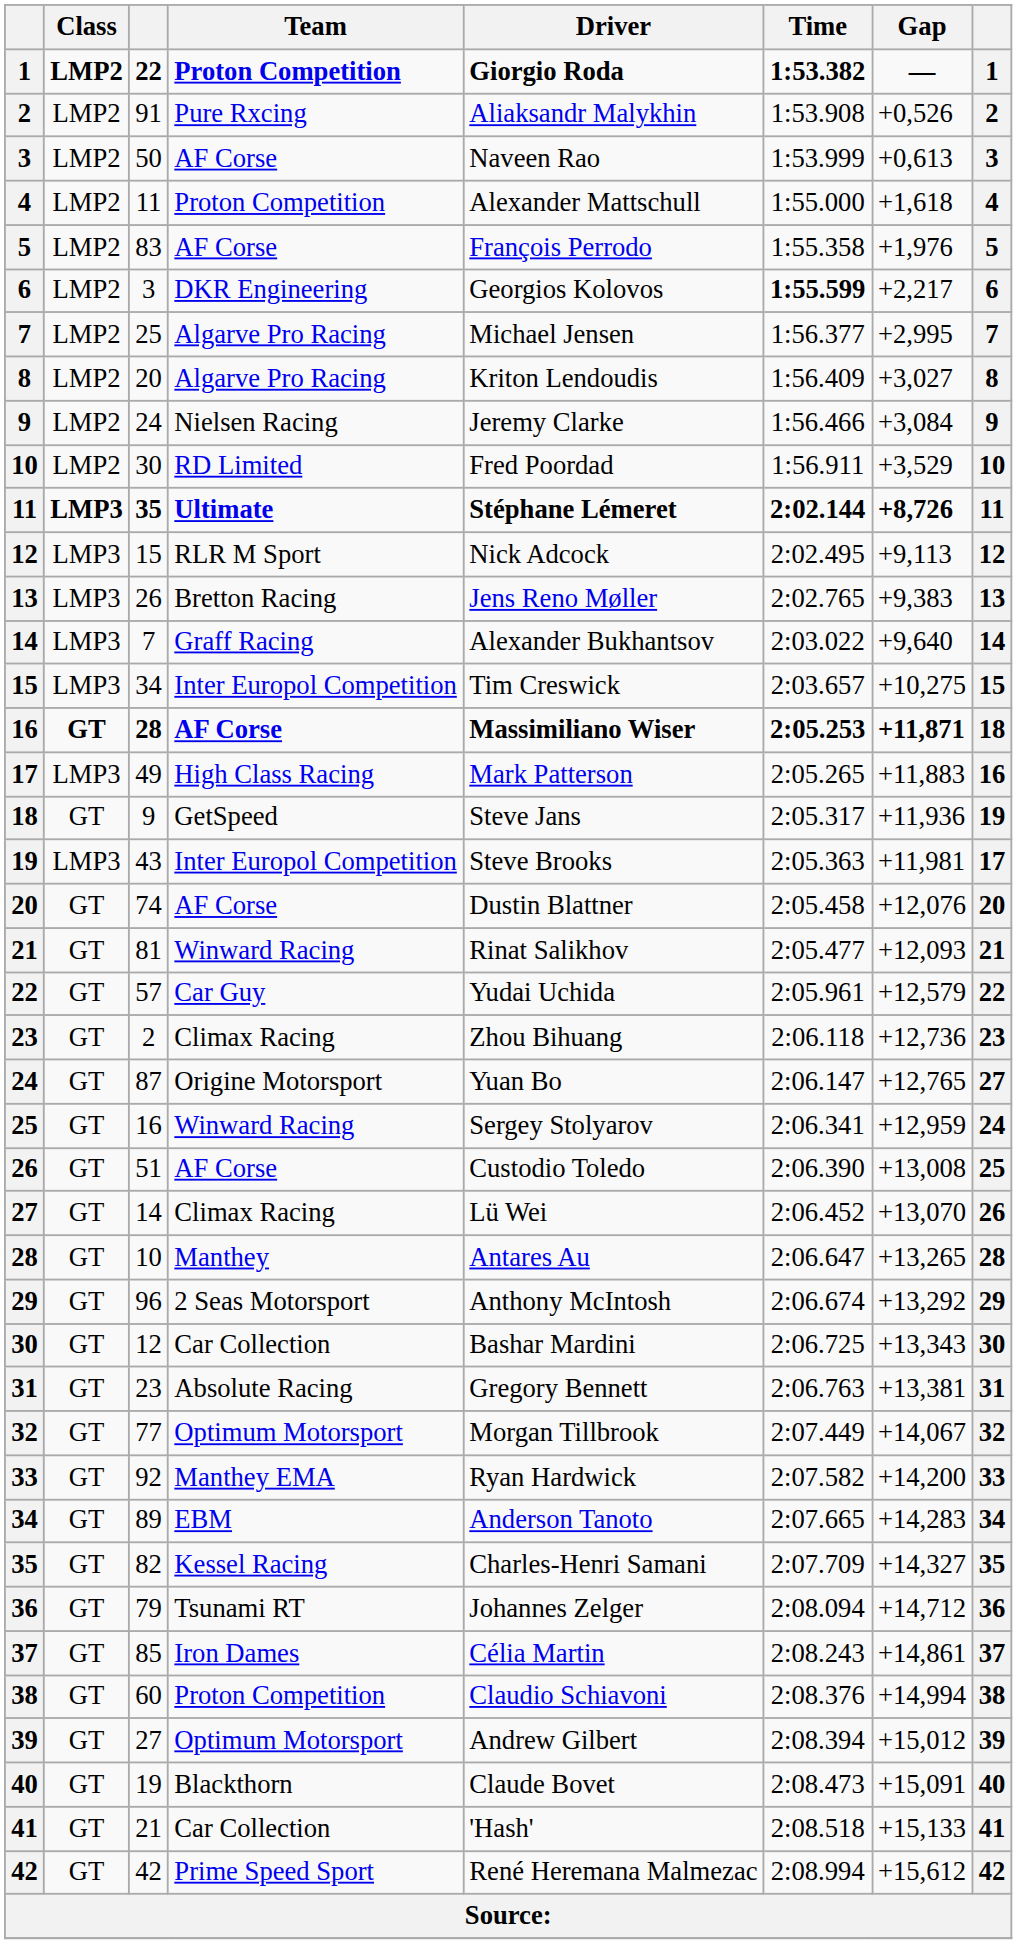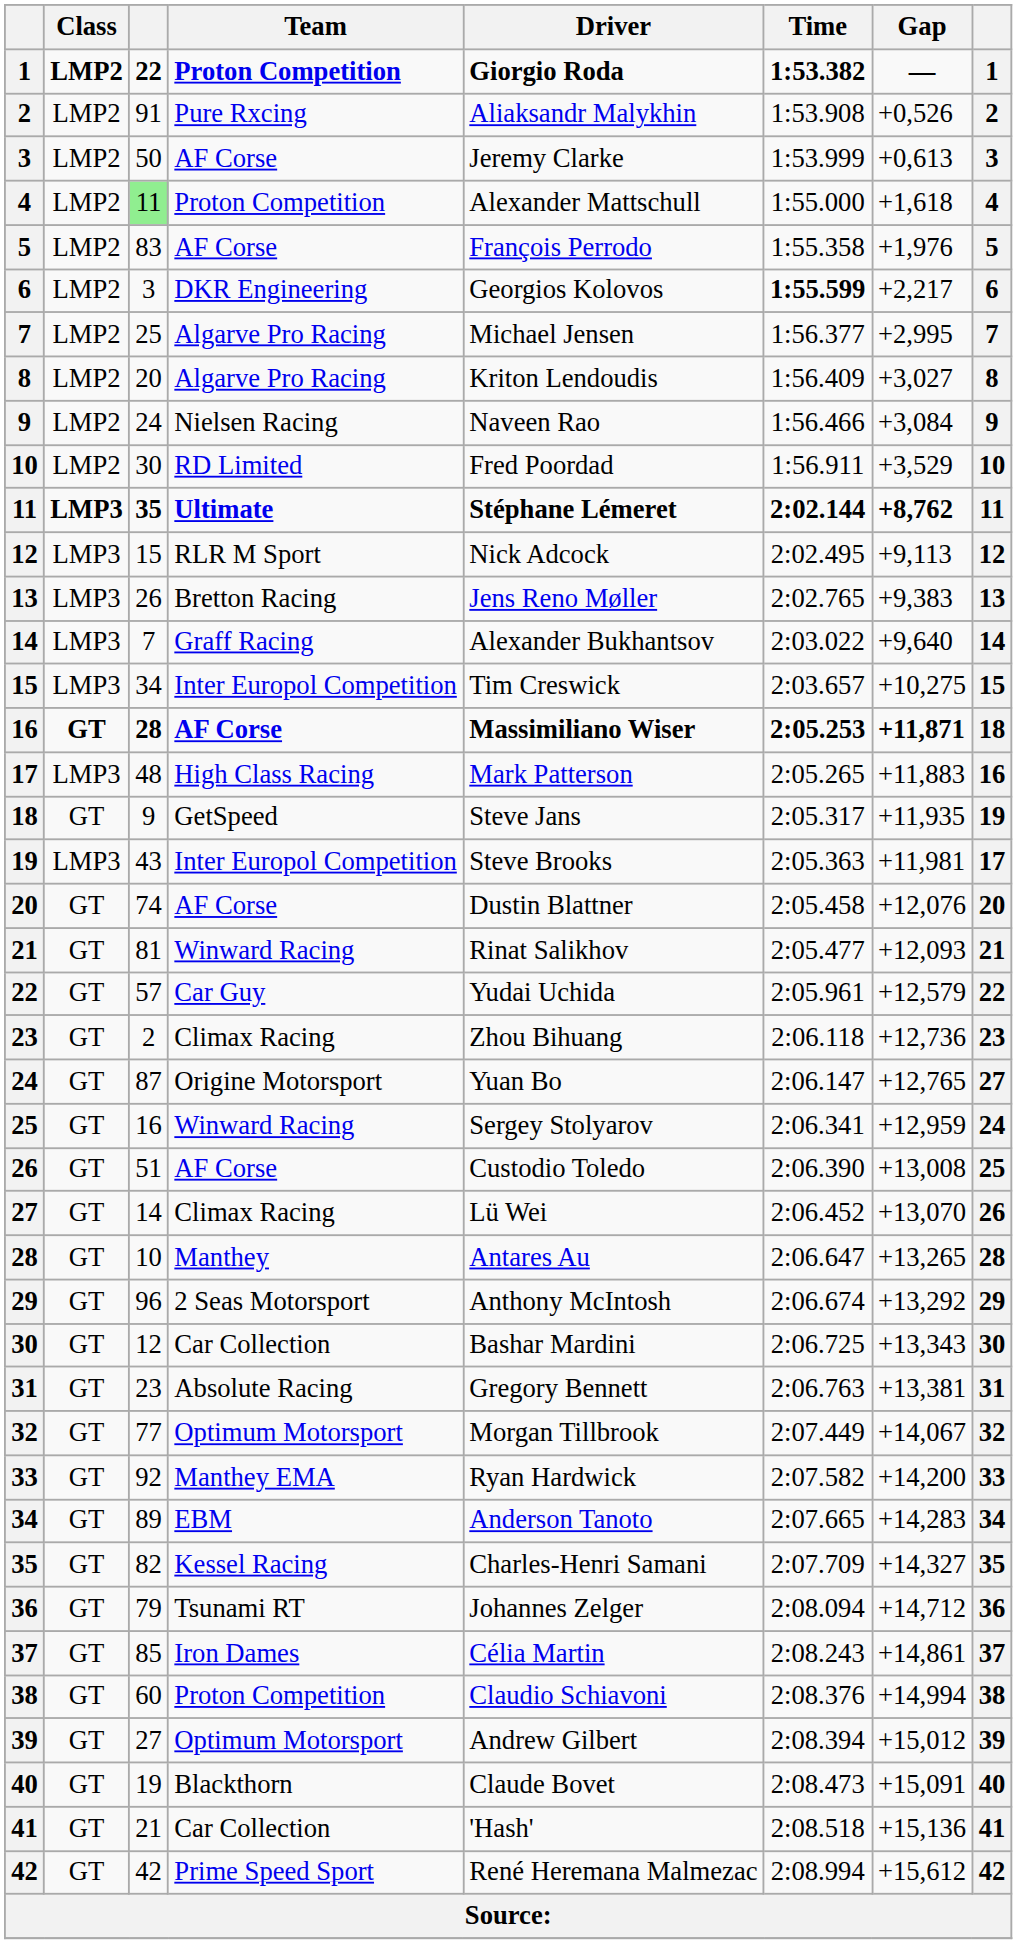(535, 158) Naveen Rao -> (547, 158) Jeremy Clarke
(149, 202) no background -> (149, 202) lightgreen background
(547, 422) Jeremy Clarke -> (535, 422) Naveen Rao
(915, 510) +8,726 -> (915, 510) +8,762
(149, 773) 49 -> (149, 773) 48
(922, 817) +11,936 -> (922, 817) +11,935
(922, 1828) +15,133 -> (922, 1828) +15,136
